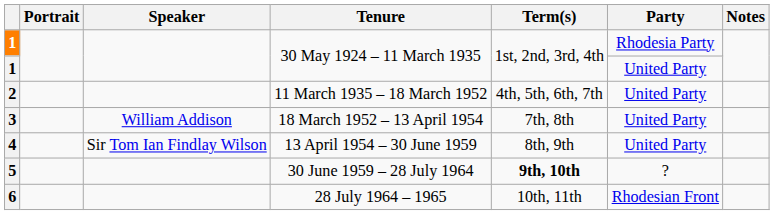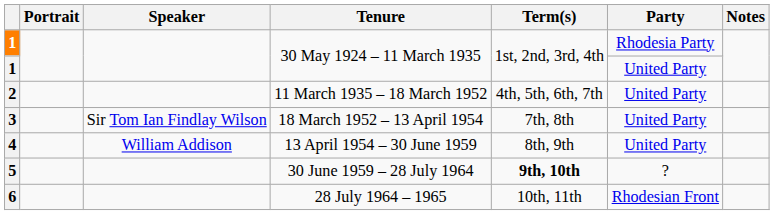(177, 119) William Addison -> (177, 119) Sir Tom Ian Findlay Wilson
(177, 145) Sir Tom Ian Findlay Wilson -> (177, 145) William Addison
